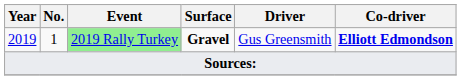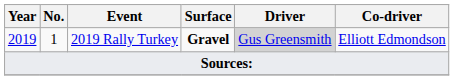(125, 39) lightgreen background -> (125, 39) no background
(285, 39) no background -> (285, 39) lightgrey background
(396, 39) bold -> (392, 39) normal
